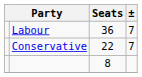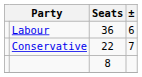(131, 30) 7 -> (131, 30) 6
